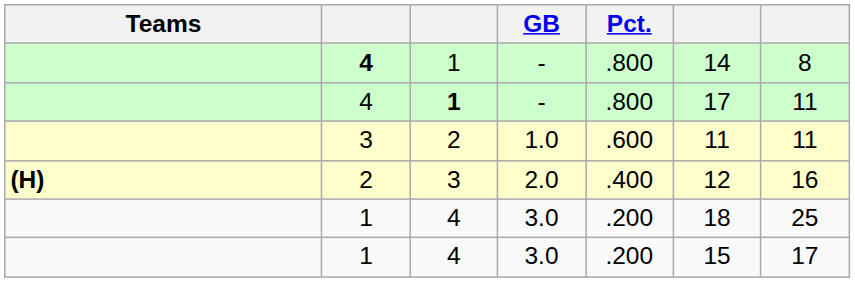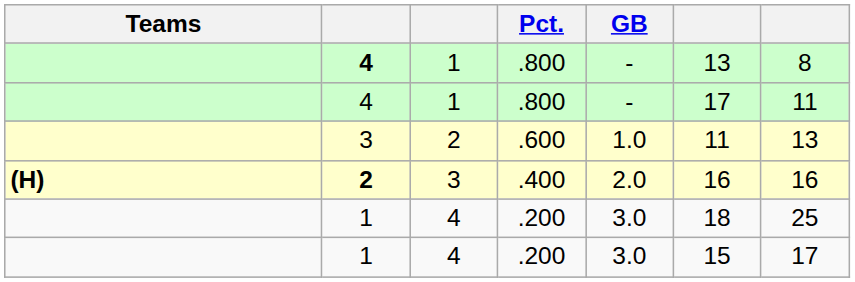columns swapped: (629, 23) <-> (542, 23)
(717, 62) 14 -> (717, 62) 13
(454, 101) bold -> (454, 101) normal
(805, 140) 11 -> (805, 140) 13
(366, 179) normal -> (366, 179) bold
(717, 179) 12 -> (717, 179) 16
